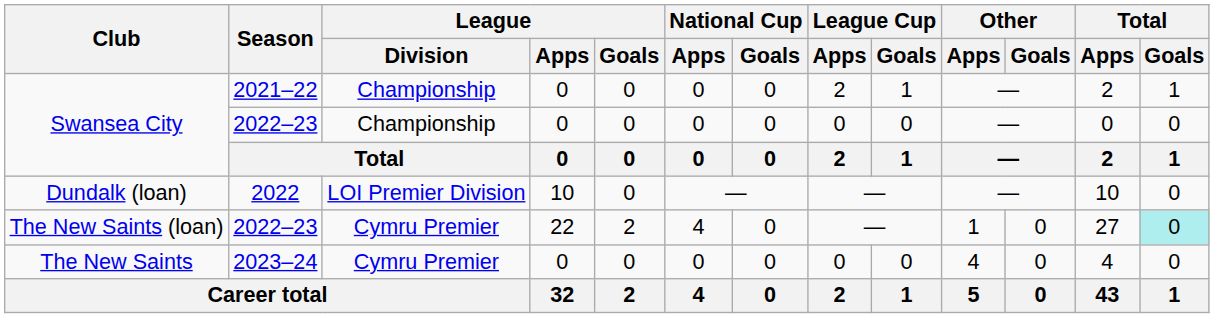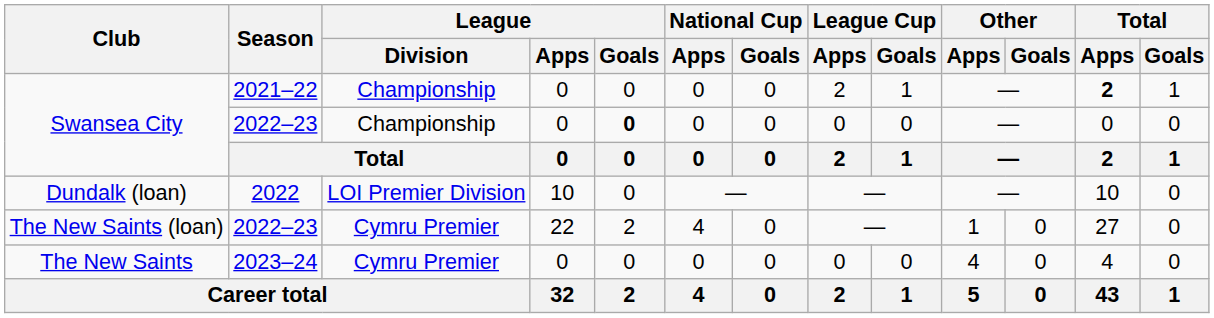(1107, 90) normal -> (1107, 90) bold
(629, 124) normal -> (629, 124) bold
(1174, 227) paleturquoise background -> (1174, 227) no background
